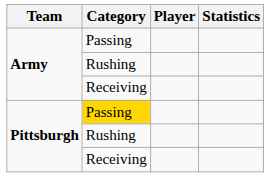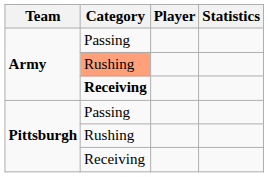(111, 64) no background -> (109, 64) lightsalmon background
(116, 88) normal -> (115, 88) bold
(109, 111) gold background -> (107, 111) no background
